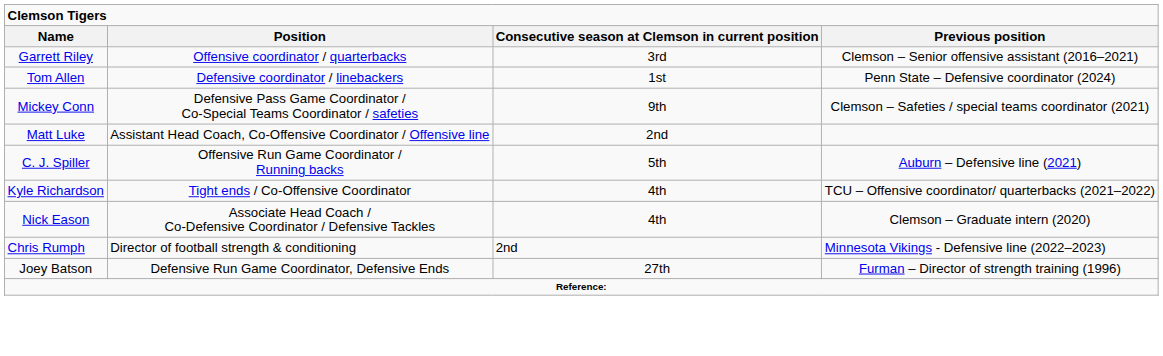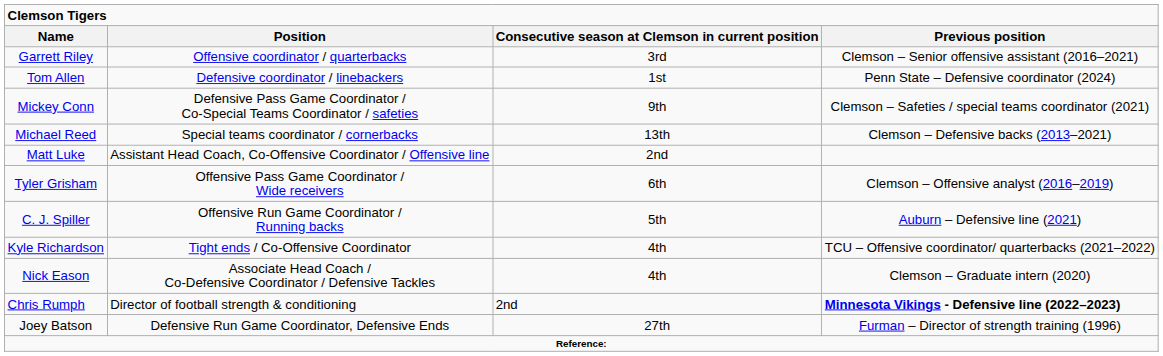+ row: (56, 135)
+ row: (56, 184)
(965, 248) normal -> (973, 304) bold
